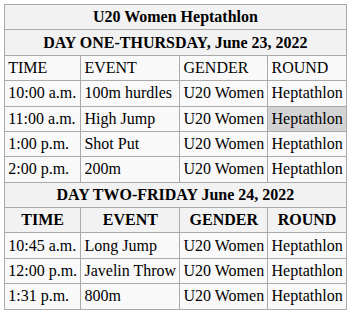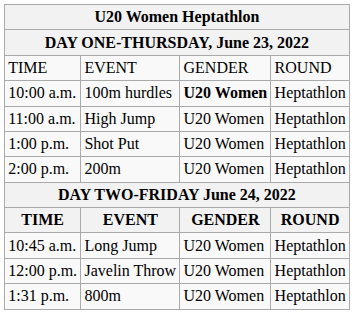(224, 93) normal -> (225, 93) bold
(307, 118) lightgrey background -> (310, 118) no background
